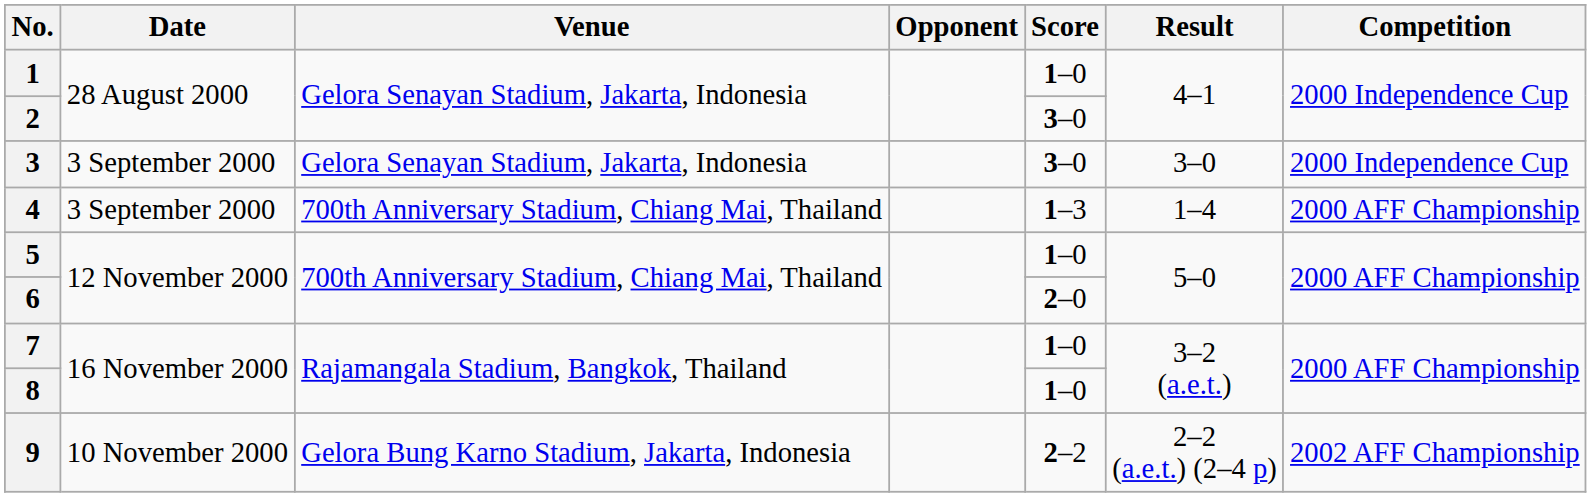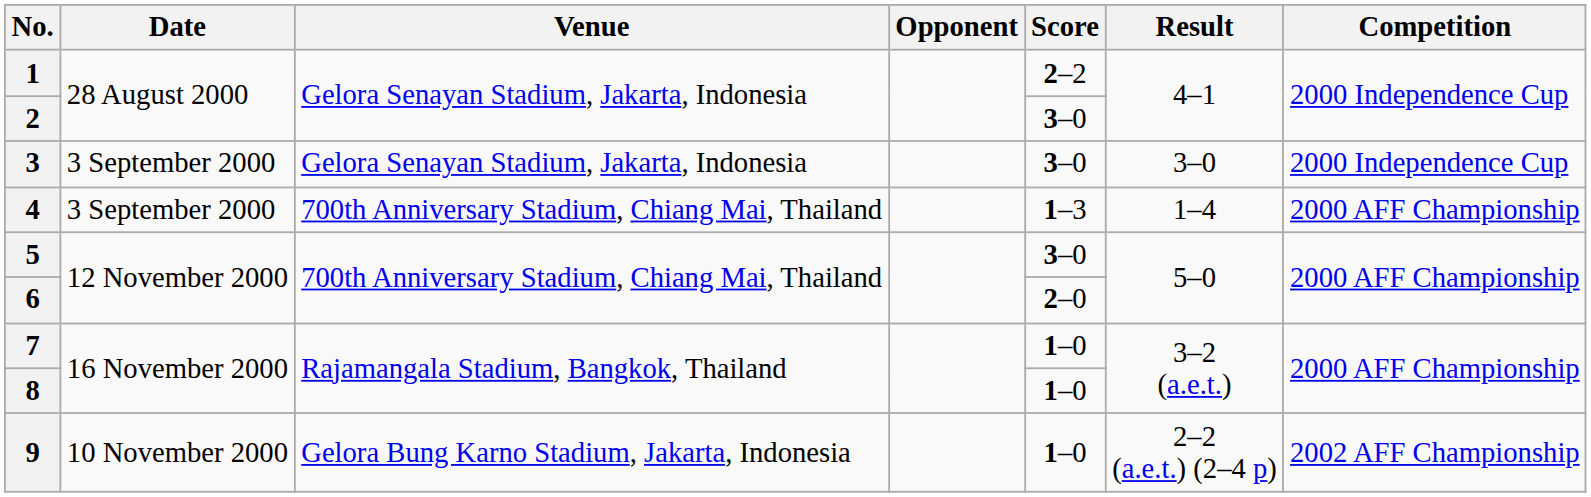(1065, 72) 1–0 -> (1065, 72) 2–2
(1065, 254) 1–0 -> (1065, 254) 3–0
(1065, 452) 2–2 -> (1065, 452) 1–0
